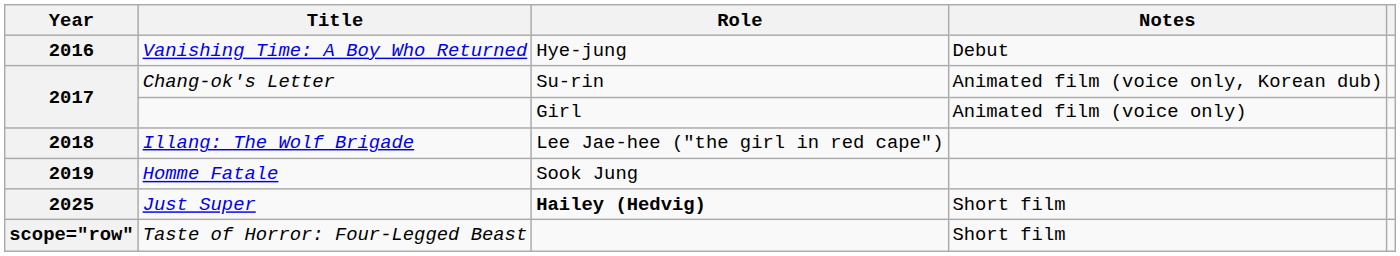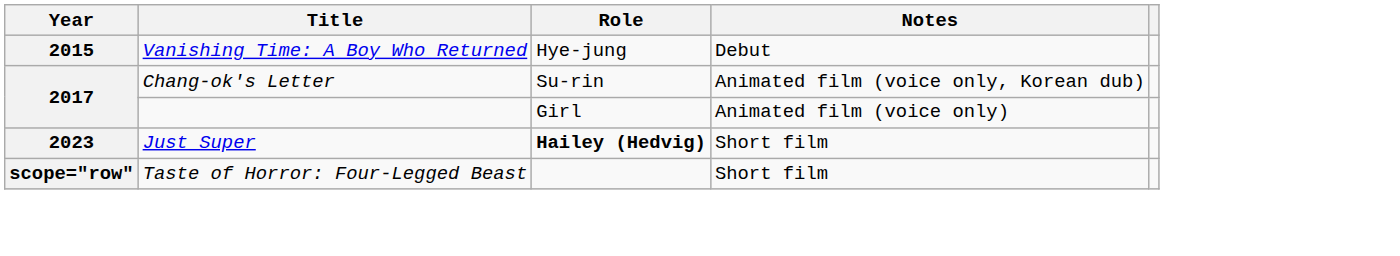(71, 51) 2016 -> (71, 51) 2015
- row: (278, 143)
- row: (211, 174)
(71, 204) 2025 -> (71, 143) 2023
